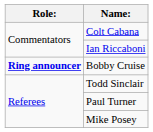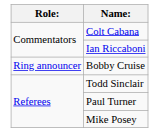(45, 66) bold -> (47, 66) normal
